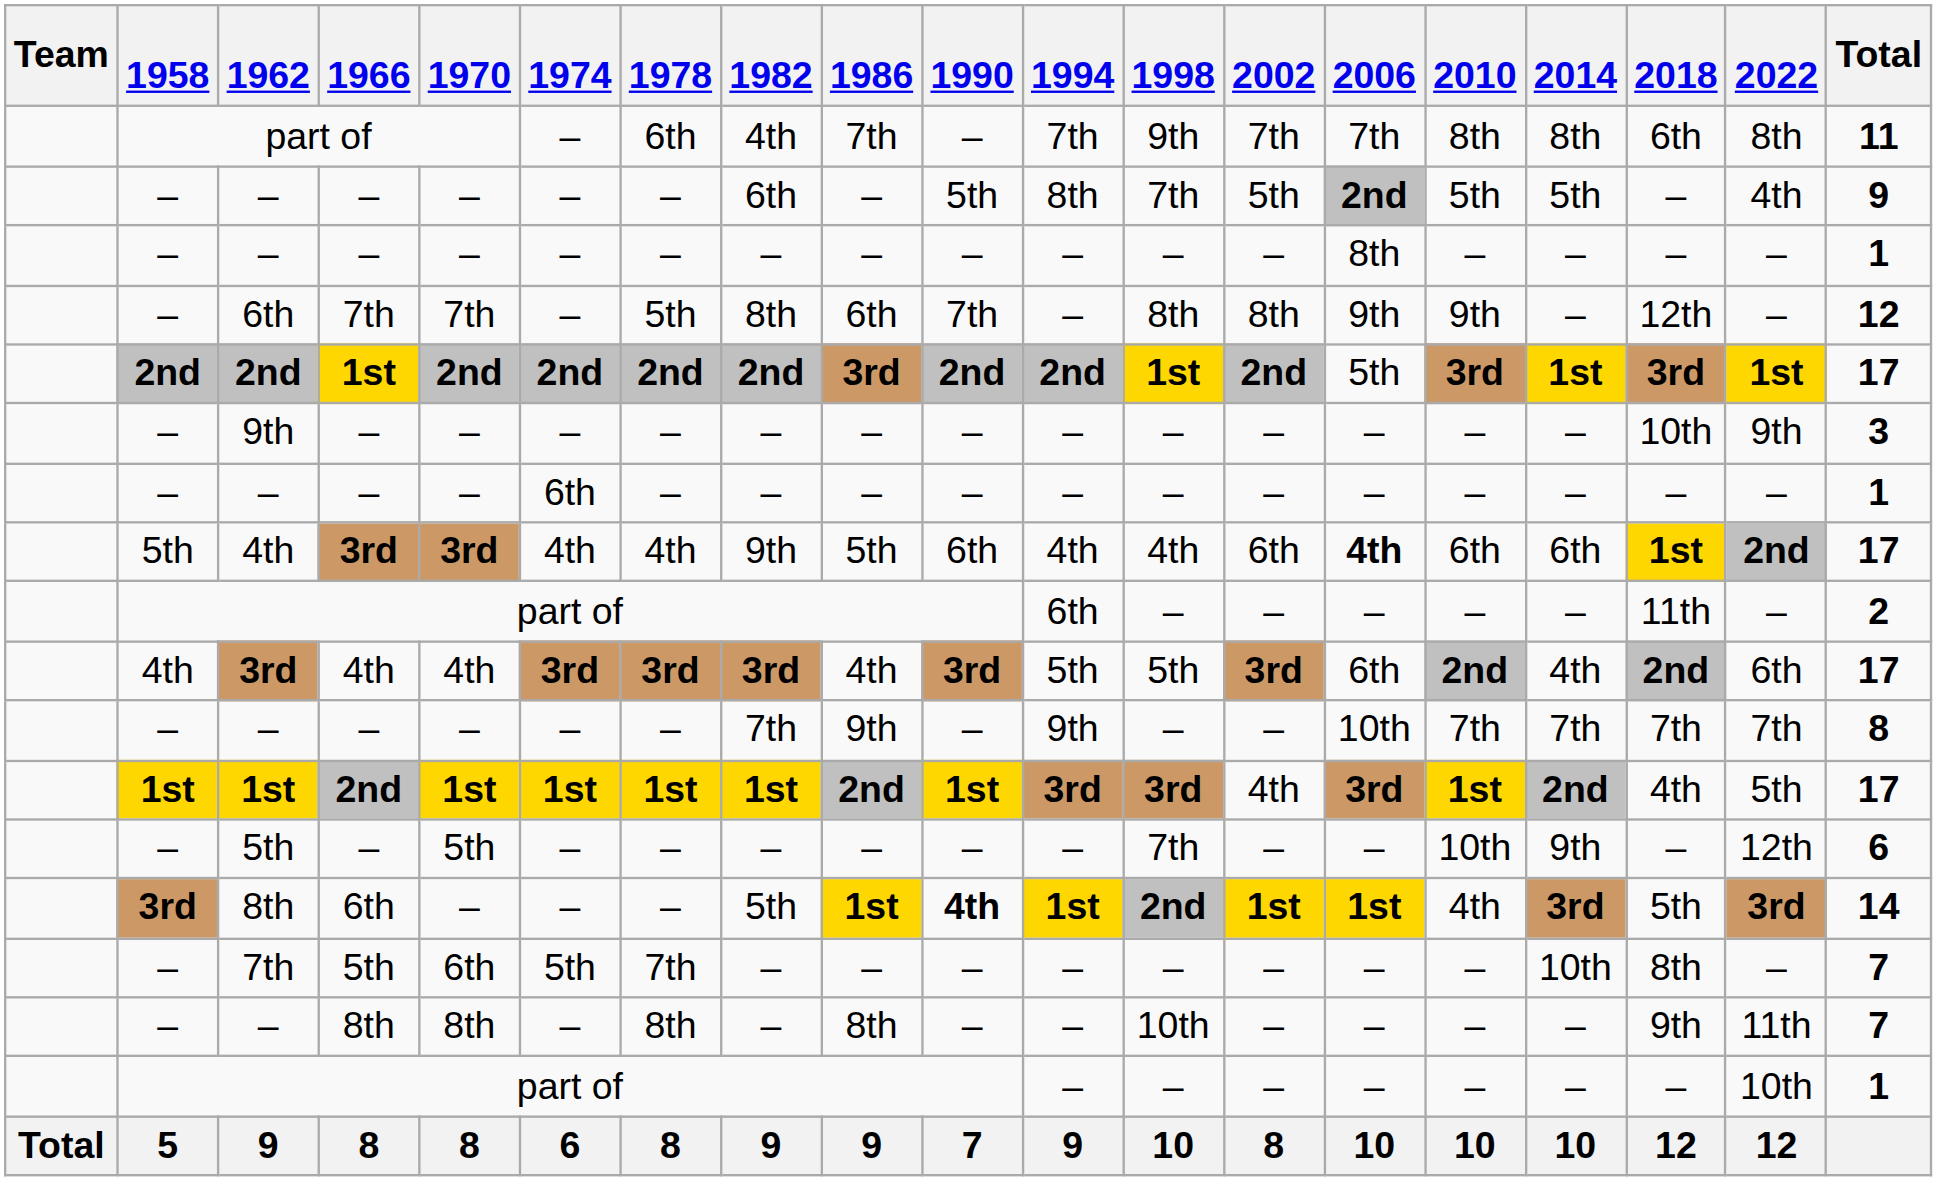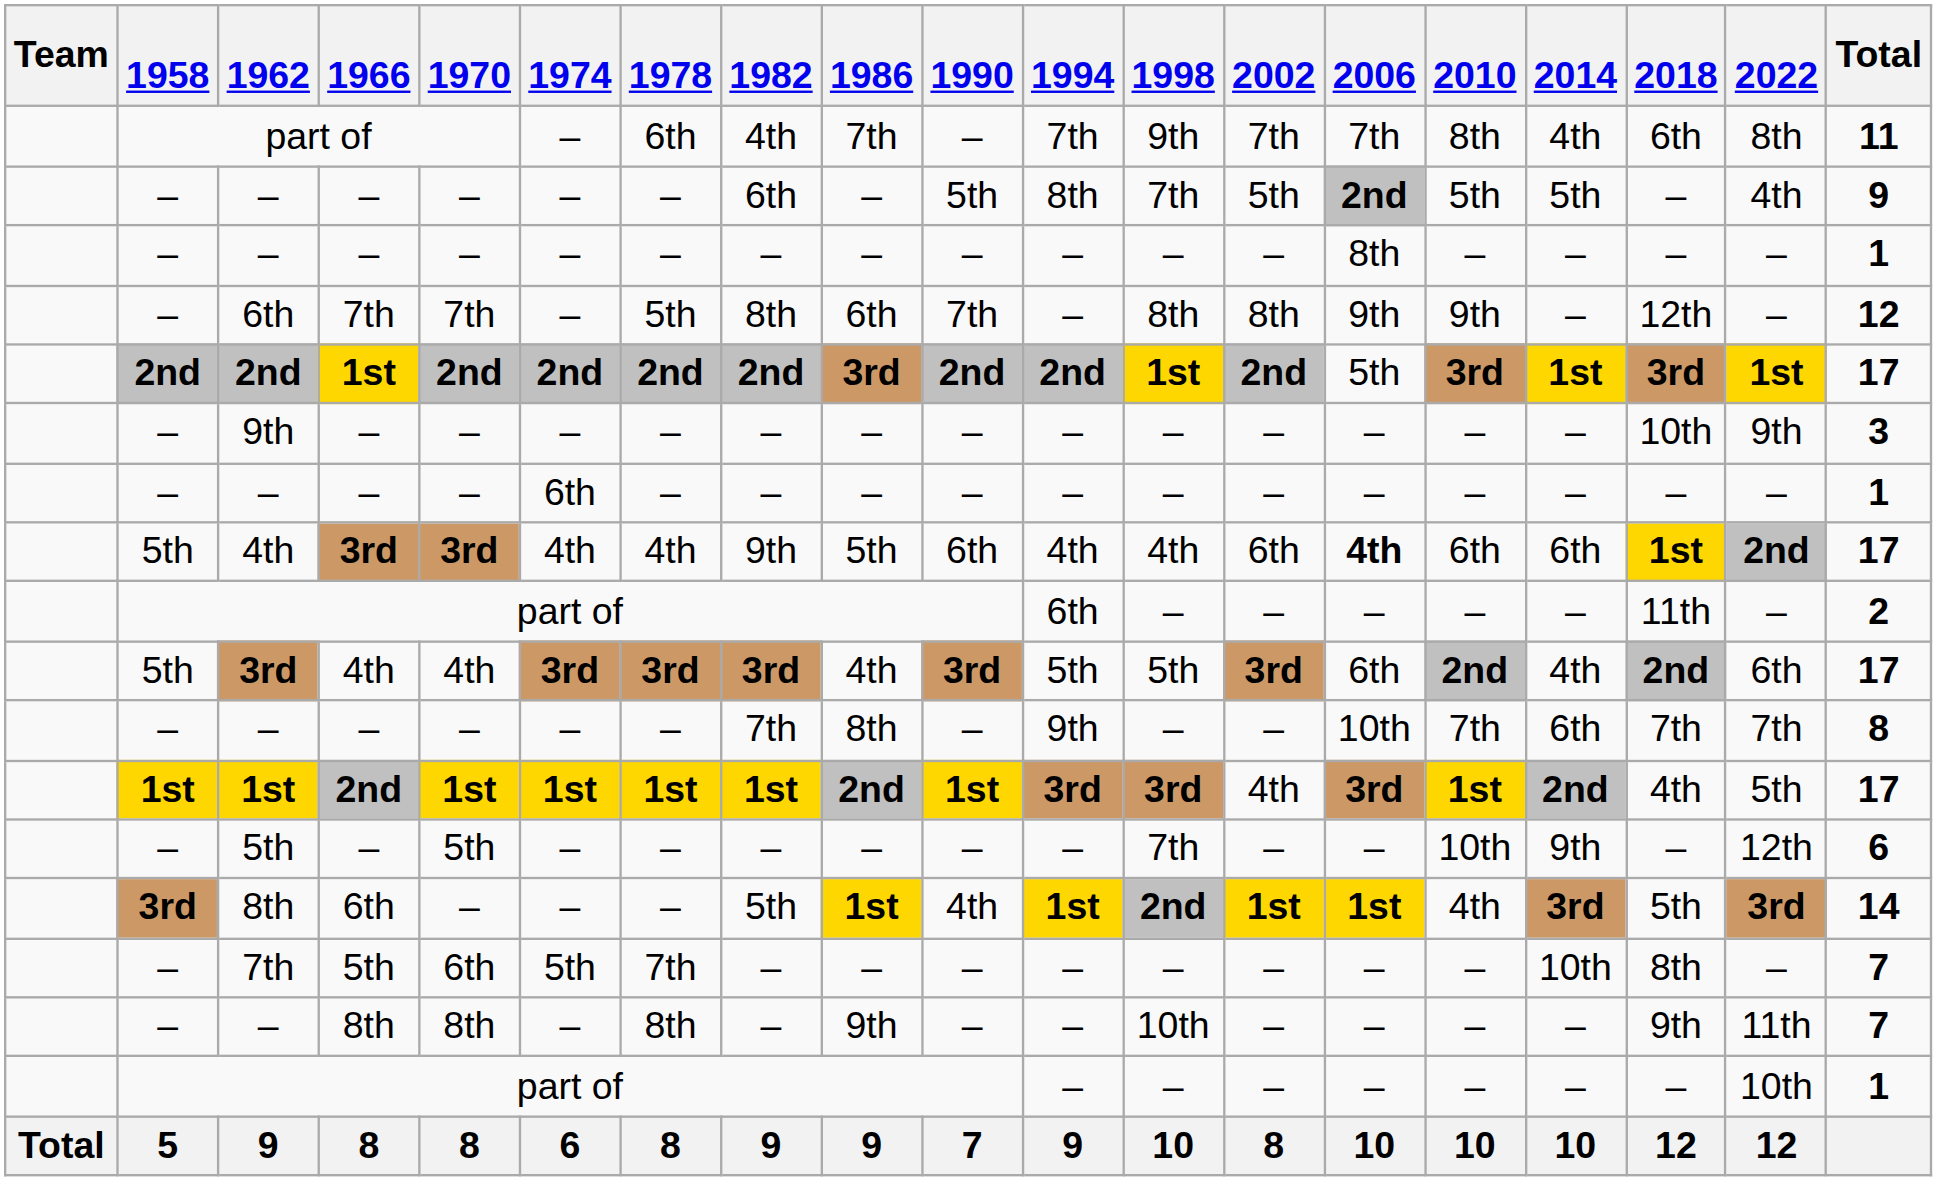(1575, 135) 8th -> (1575, 135) 4th
(168, 670) 4th -> (168, 670) 5th
(872, 729) 9th -> (872, 729) 8th
(1575, 729) 7th -> (1575, 729) 6th
(972, 907) bold -> (972, 907) normal
(872, 1026) 8th -> (872, 1026) 9th
